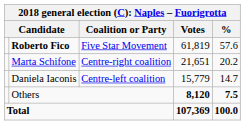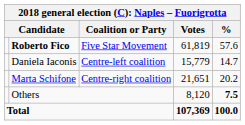rows swapped: (44, 62) <-> (44, 78)
(198, 95) bold -> (198, 95) normal
